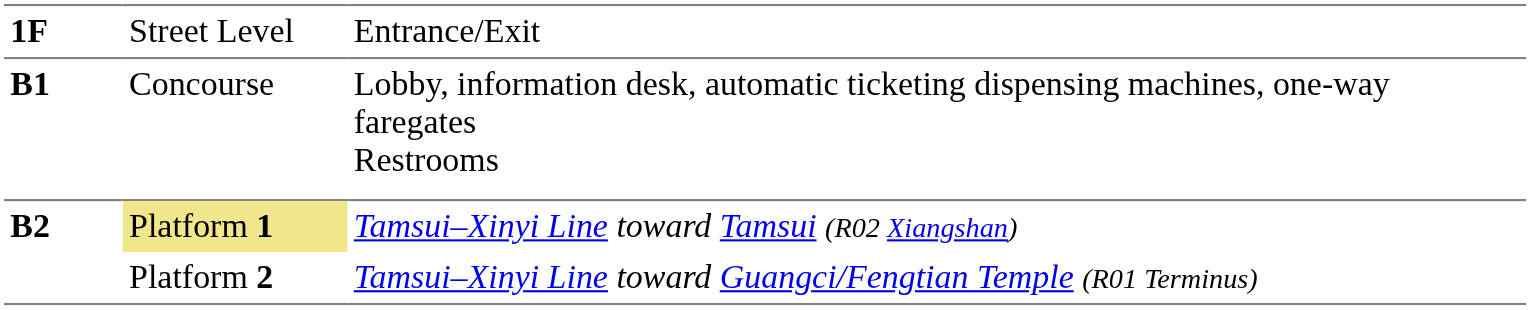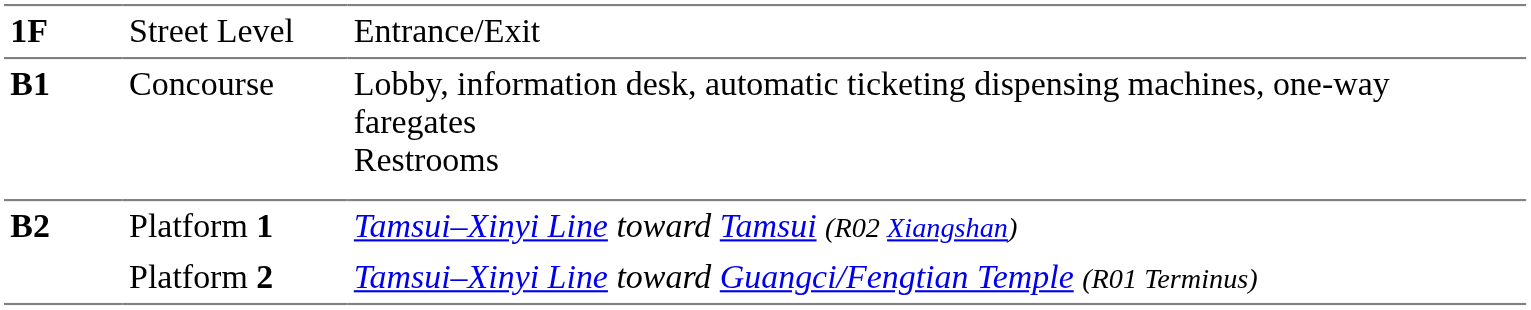(201, 226) khaki background -> (201, 226) no background
